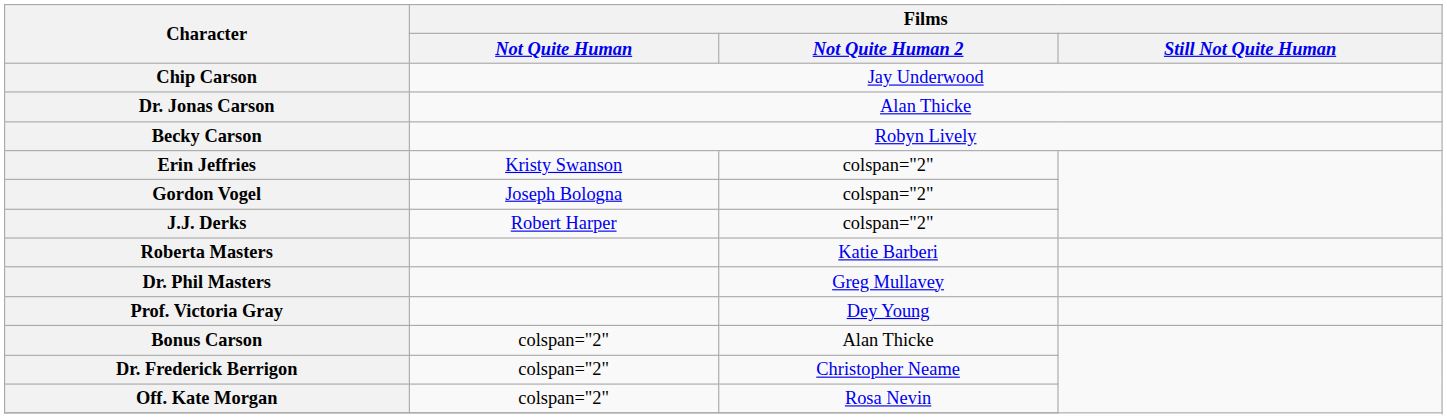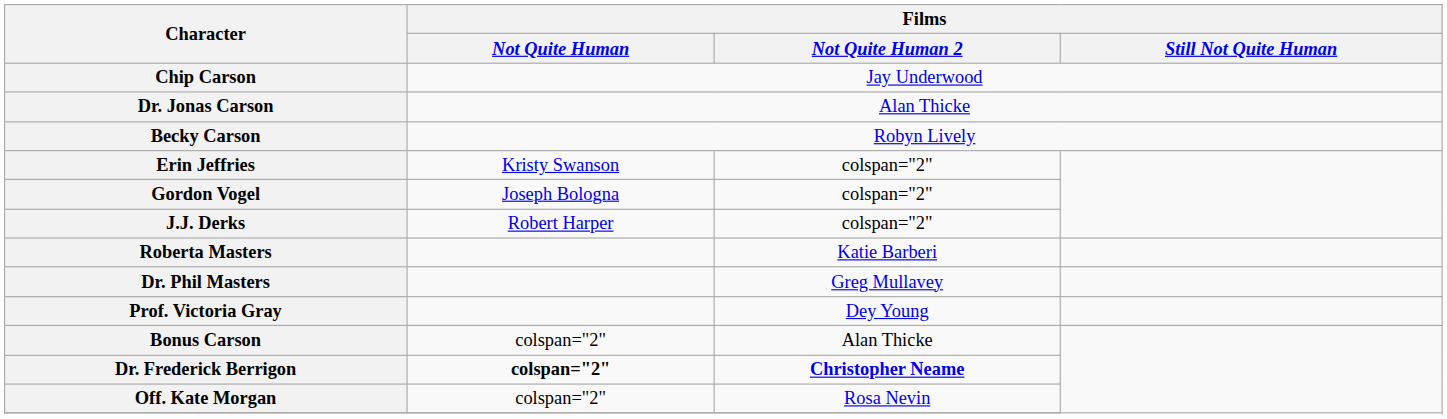(564, 369) normal -> (561, 369) bold
(888, 369) normal -> (887, 369) bold
